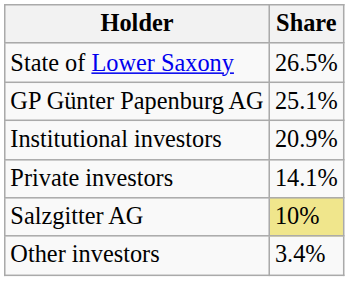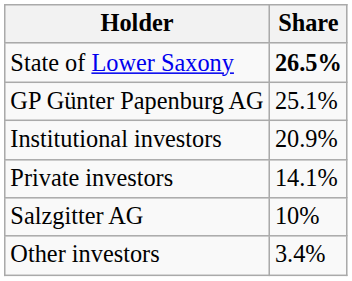(306, 62) normal -> (308, 62) bold
(297, 216) khaki background -> (297, 216) no background
